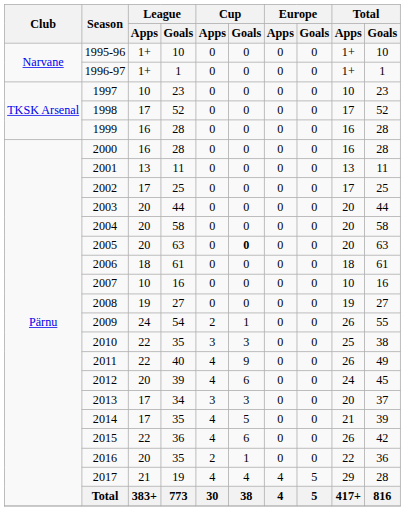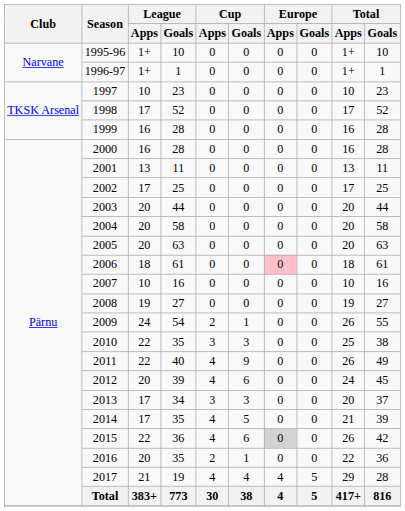(246, 245) bold -> (246, 245) normal
(280, 264) no background -> (280, 264) pink background
(280, 438) no background -> (280, 438) lightgrey background
